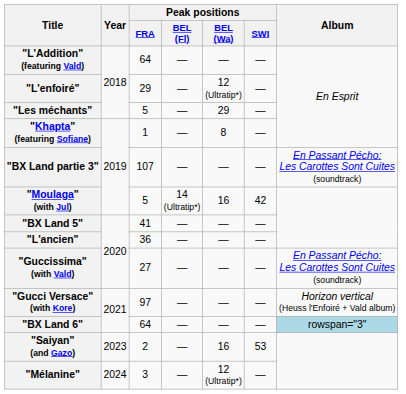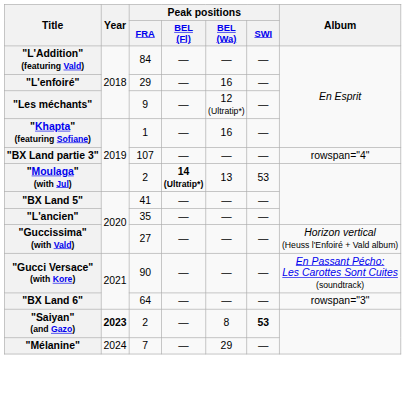(145, 60) 64 -> (145, 60) 84
(223, 88) 12 (Ultratip*) -> (226, 82) 16
(145, 110) 5 -> (145, 104) 9
(223, 110) 29 -> (226, 104) 12 (Ultratip*)
(223, 133) 8 -> (226, 133) 16
(337, 167) En Passant Pécho: Les Carottes Sont Cuites (soundtrack) -> (340, 155) rowspan="4"
(145, 201) 5 -> (145, 177) 2
(182, 201) normal -> (184, 177) bold
(223, 201) 16 -> (226, 177) 13
(260, 201) 42 -> (263, 177) 53
(145, 240) 36 -> (145, 216) 35
(337, 268) En Passant Pécho: Les Carottes Sont Cuites (soundtrack) -> (340, 239) Horizon vertical (Heuss l'Enfoiré + Vald album)
(145, 302) 97 -> (145, 273) 90
(337, 302) Horizon vertical (Heuss l'Enfoiré + Vald album) -> (340, 273) En Passant Pécho: Les Carottes Sont Cuites (soundtrack)
(337, 324) lightblue background -> (340, 301) no background
(115, 347) normal -> (115, 323) bold
(223, 347) 16 -> (226, 323) 8
(260, 347) normal -> (263, 323) bold
(145, 375) 3 -> (145, 345) 7
(223, 375) 12 (Ultratip*) -> (226, 345) 29
